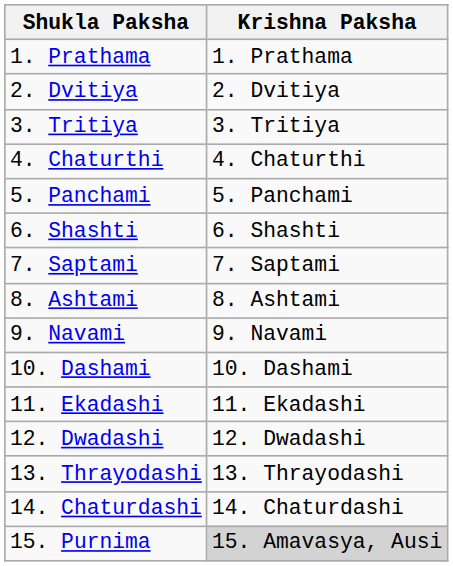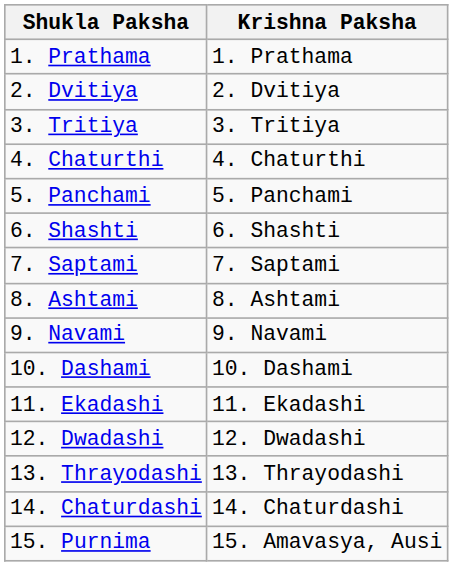(327, 543) lightgrey background -> (327, 543) no background
